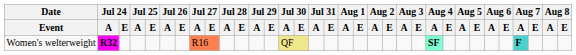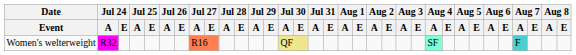(109, 43) bold -> (108, 43) normal
(434, 43) bold -> (433, 43) normal
(518, 43) bold -> (518, 43) normal
